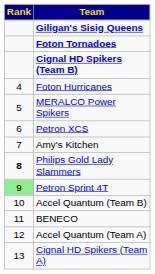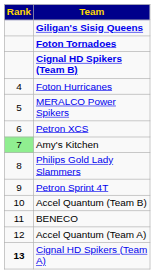(19, 144) no background -> (19, 144) lightgreen background
(19, 166) bold -> (19, 166) normal
(19, 187) lightgreen background -> (19, 187) no background
(19, 255) normal -> (19, 255) bold
